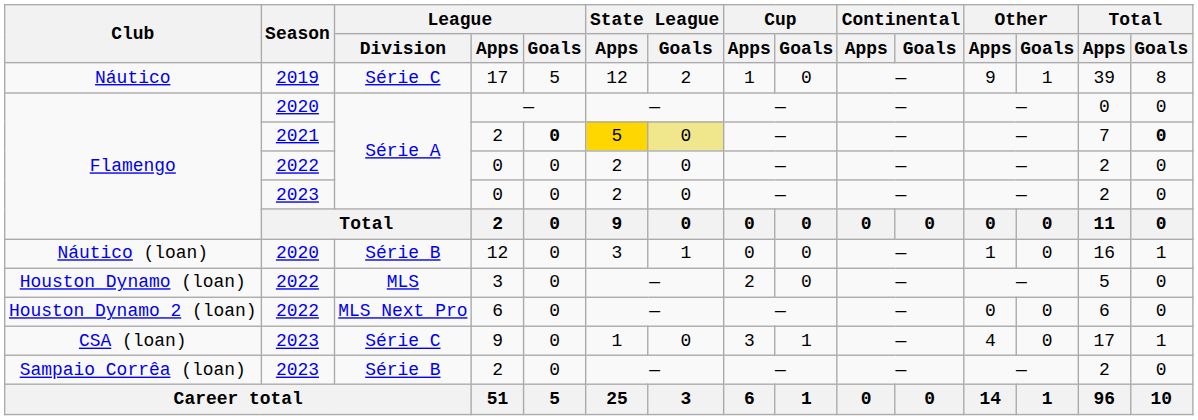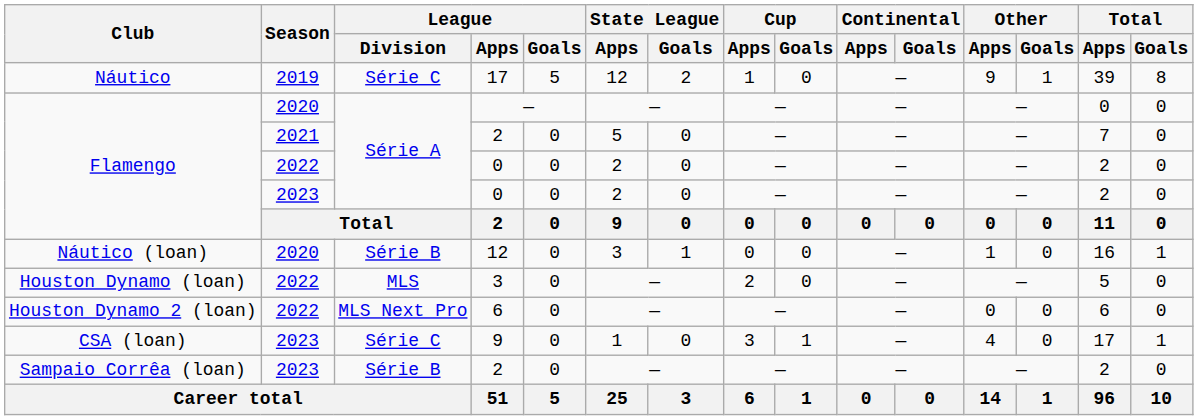(555, 136) bold -> (555, 136) normal
(617, 136) gold background -> (617, 136) no background
(686, 136) khaki background -> (686, 136) no background
(1161, 136) bold -> (1161, 136) normal
